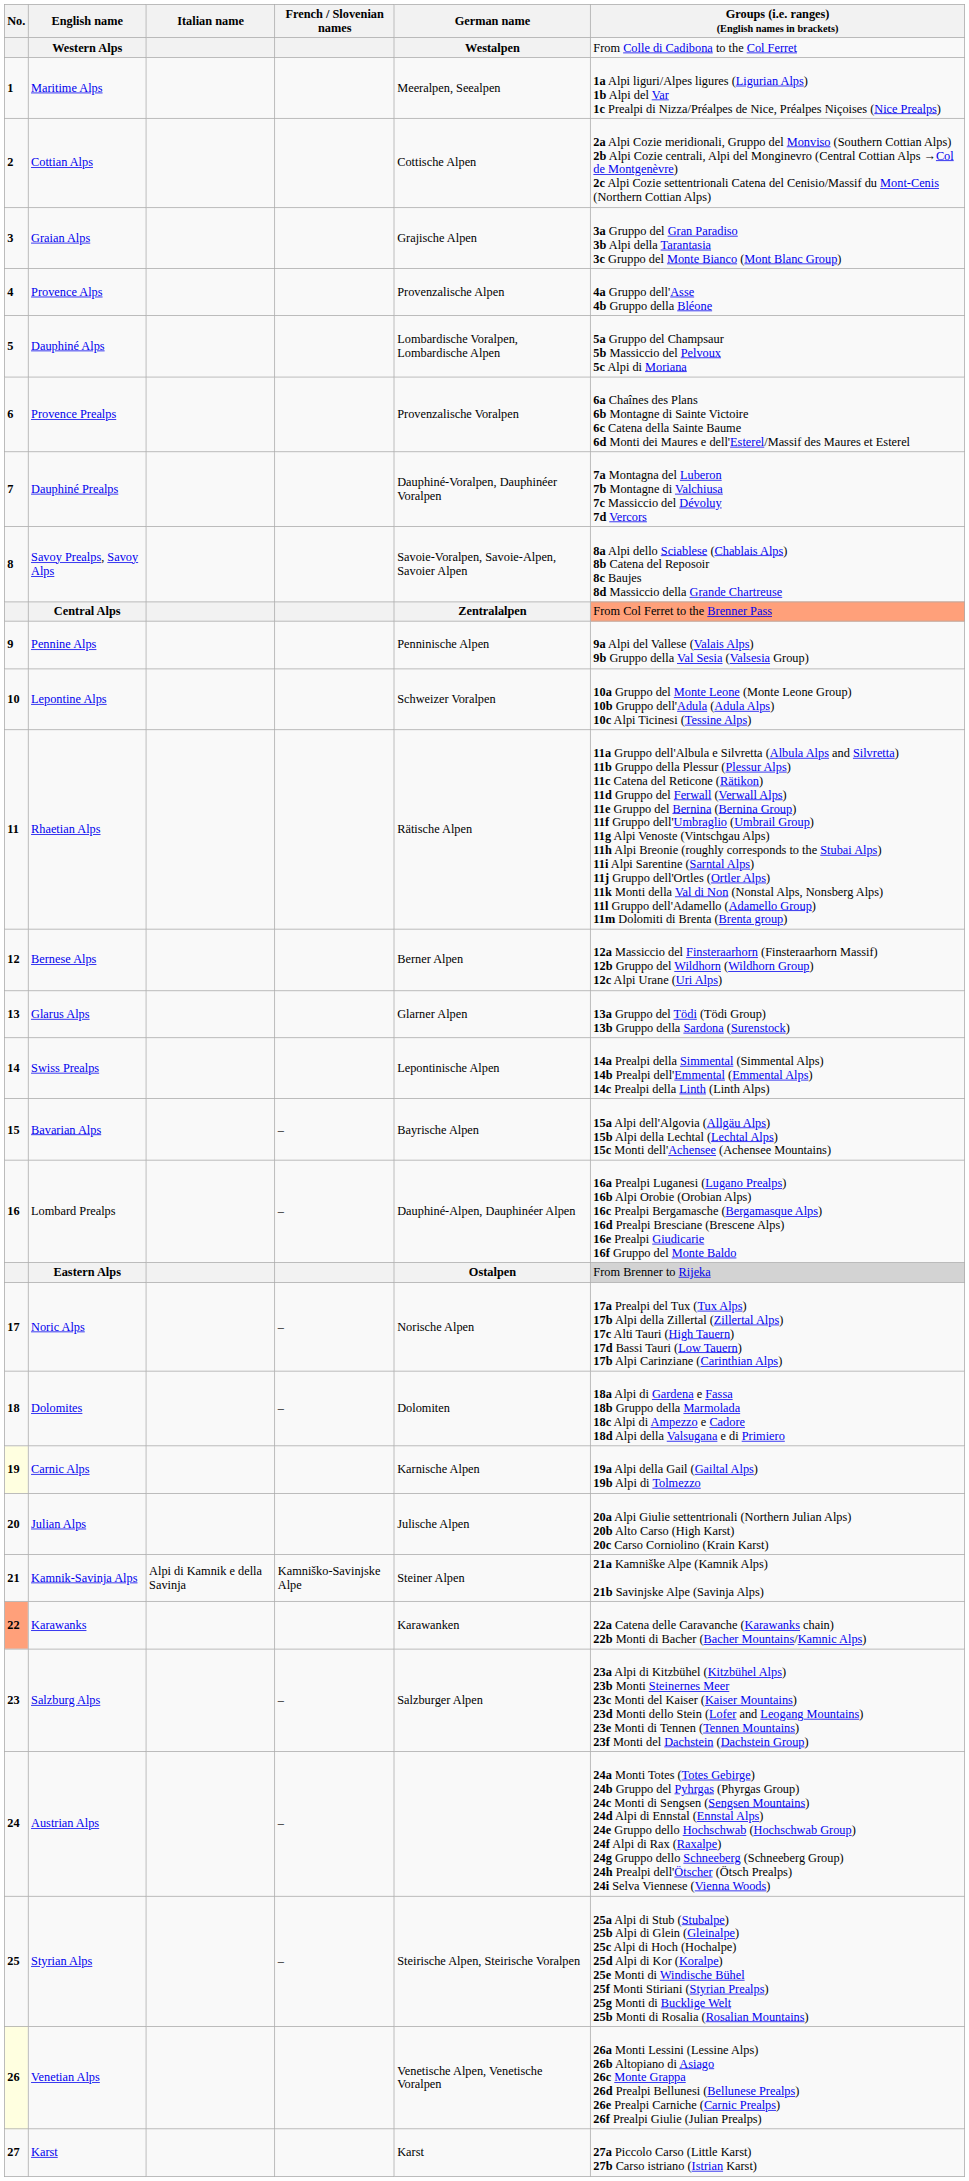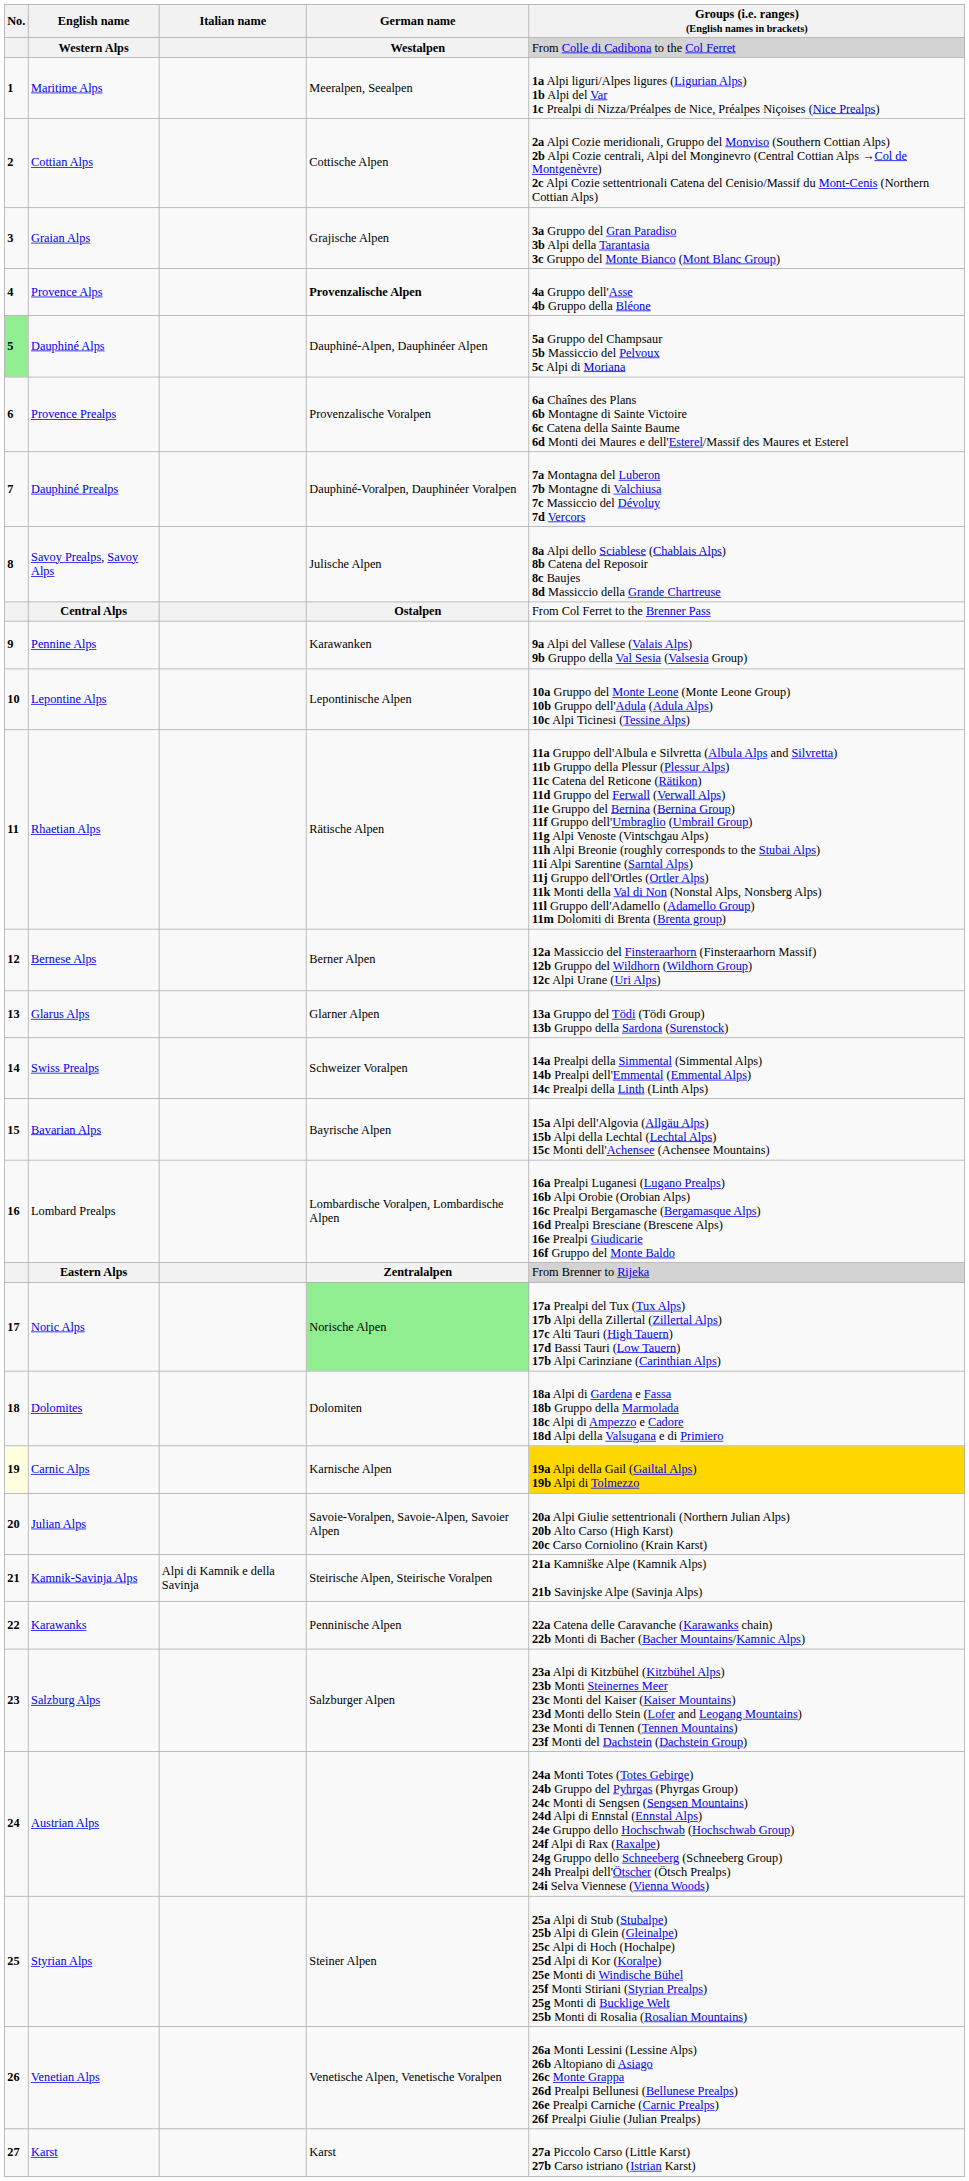- column: (335, 21)
(695, 47) no background -> (634, 47) lightgrey background
(451, 292) normal -> (365, 292) bold
(10, 346) no background -> (10, 346) lightgreen background
(458, 346) Lombardische Voralpen, Lombardische Alpen -> (398, 346) Dauphiné-Alpen, Dauphinéer Alpen
(477, 564) Savoie-Voralpen, Savoie-Alpen, Savoier Alpen -> (345, 564) Julische Alpen
(492, 611) Zentralalpen -> (418, 611) Ostalpen
(683, 611) lightsalmon background -> (621, 611) no background
(443, 644) Penninische Alpen -> (340, 644) Karawanken
(446, 699) Schweizer Voralpen -> (360, 699) Lepontinische Alpen
(448, 1068) Lepontinische Alpen -> (359, 1068) Schweizer Voralpen
(486, 1211) Dauphiné-Alpen, Dauphinéer Alpen -> (406, 1211) Lombardische Voralpen, Lombardische Alpen
(492, 1272) Ostalpen -> (418, 1272) Zentralalpen
(436, 1326) no background -> (348, 1326) lightgreen background
(676, 1476) no background -> (614, 1476) gold background
(433, 1523) Julische Alpen -> (409, 1523) Savoie-Voralpen, Savoie-Alpen, Savoier Alpen
(431, 1578) Steiner Alpen -> (401, 1578) Steirische Alpen, Steirische Voralpen
(13, 1625) lightsalmon background -> (13, 1625) no background
(428, 1625) Karawanken -> (355, 1625) Penninische Alpen
(489, 1961) Steirische Alpen, Steirische Voralpen -> (343, 1961) Steiner Alpen
(13, 2077) lightyellow background -> (13, 2077) no background
